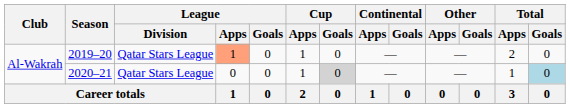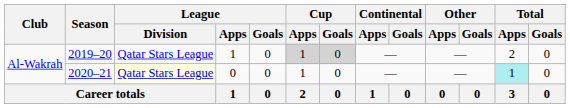(233, 53) lightsalmon background -> (233, 53) no background
(303, 53) no background -> (303, 53) lightgrey background
(338, 53) no background -> (338, 53) lightgrey background
(165, 73) no background -> (165, 73) lightyellow background
(338, 73) lightgrey background -> (338, 73) no background
(512, 73) no background -> (512, 73) paleturquoise background
(547, 73) lightblue background -> (547, 73) no background
